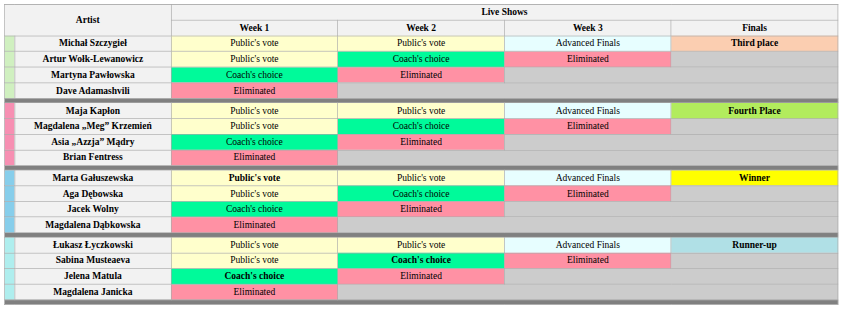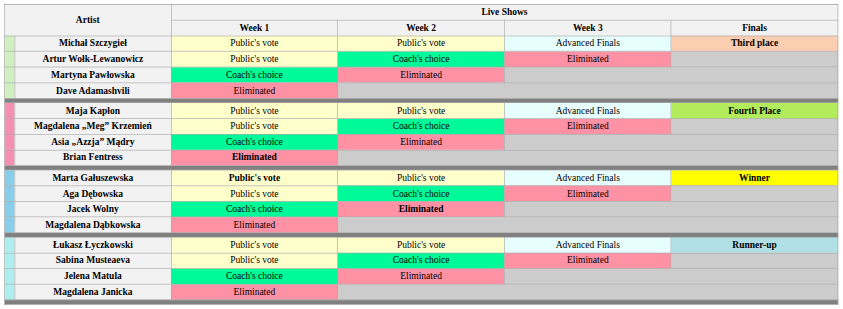(254, 158) normal -> (254, 158) bold
(421, 209) normal -> (421, 209) bold
(421, 261) bold -> (421, 261) normal
(254, 276) bold -> (254, 276) normal
